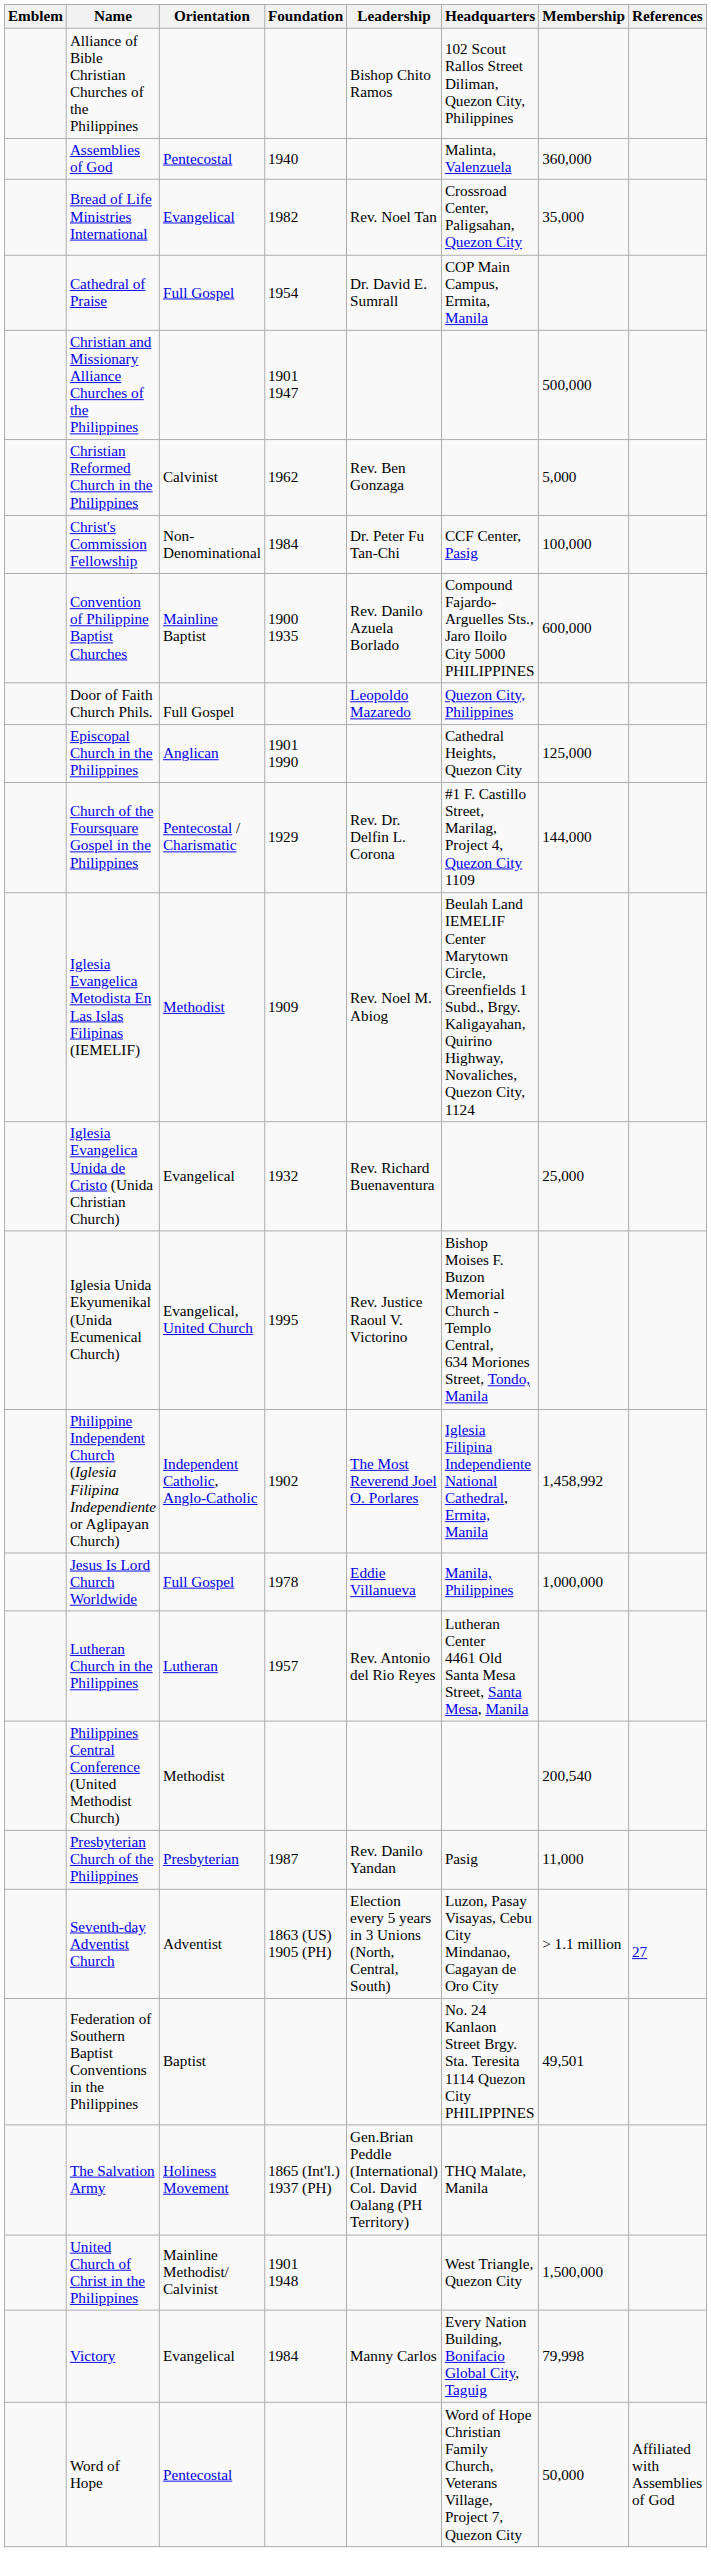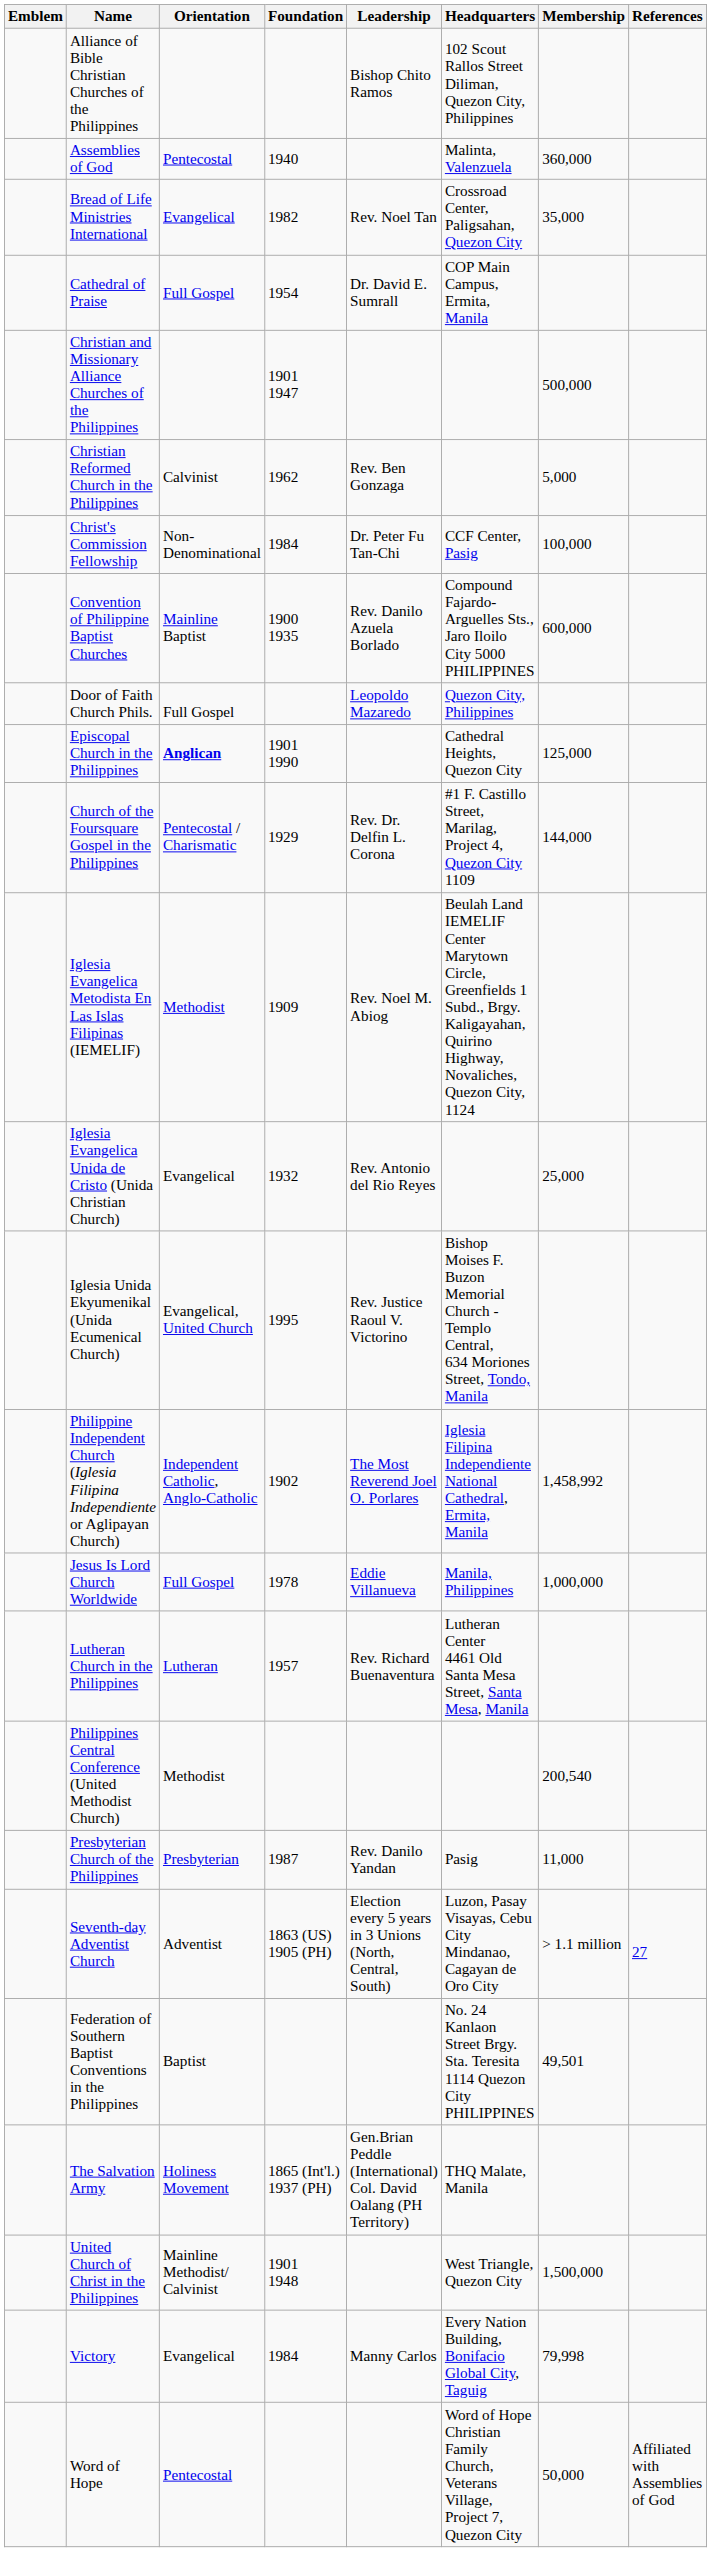(191, 753) normal -> (192, 753) bold
(392, 1176) Rev. Richard Buenaventura -> (393, 1176) Rev. Antonio del Rio Reyes
(393, 1666) Rev. Antonio del Rio Reyes -> (392, 1666) Rev. Richard Buenaventura
